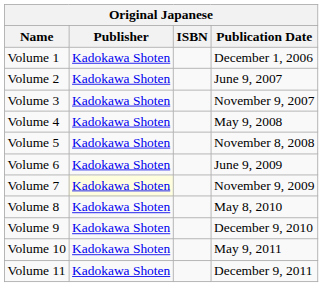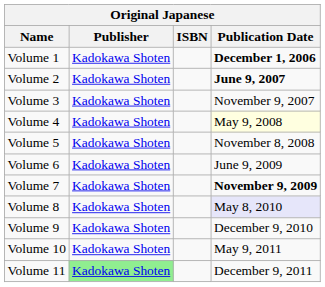(263, 57) normal -> (265, 57) bold
(248, 79) normal -> (250, 79) bold
(248, 121) no background -> (248, 121) lightyellow background
(121, 185) lightyellow background -> (121, 185) no background
(264, 185) normal -> (266, 185) bold
(248, 206) no background -> (248, 206) lavender background
(121, 270) no background -> (121, 270) lightgreen background
